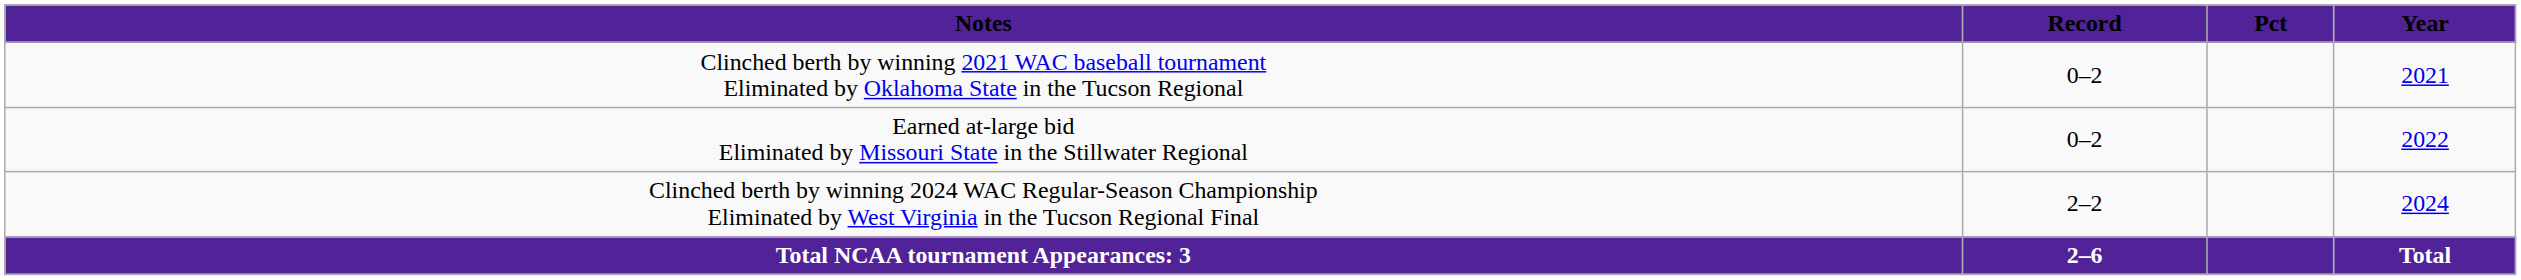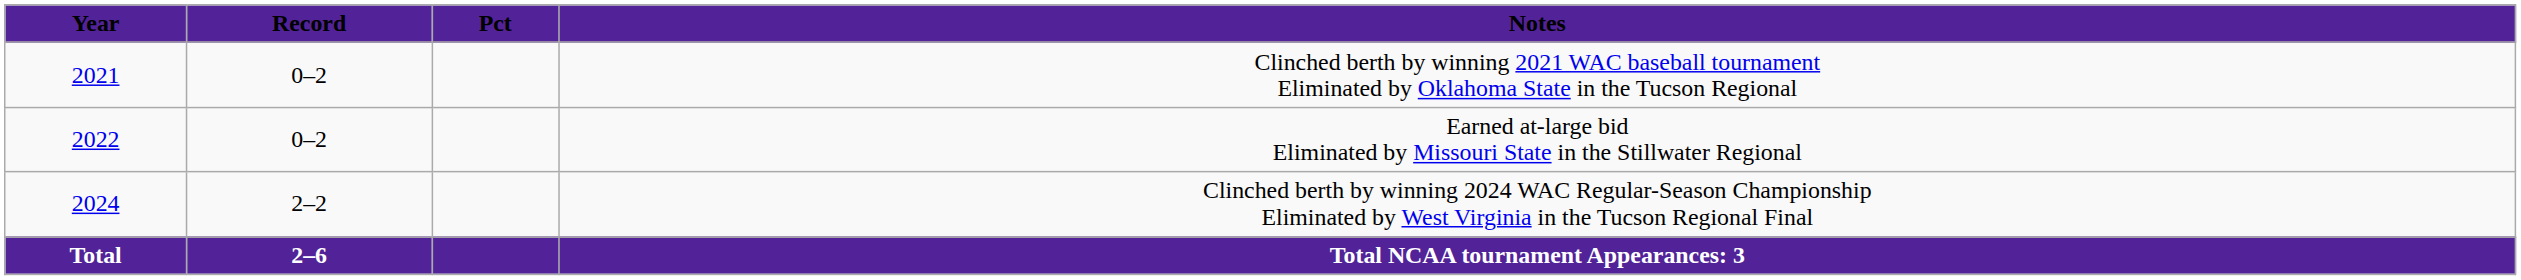columns swapped: (2425, 23) <-> (983, 23)
